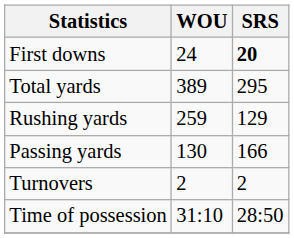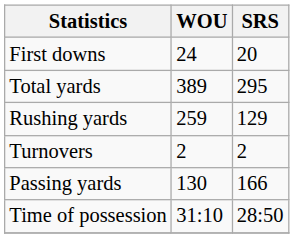(247, 53) bold -> (247, 53) normal
rows swapped: (65, 151) <-> (51, 183)
